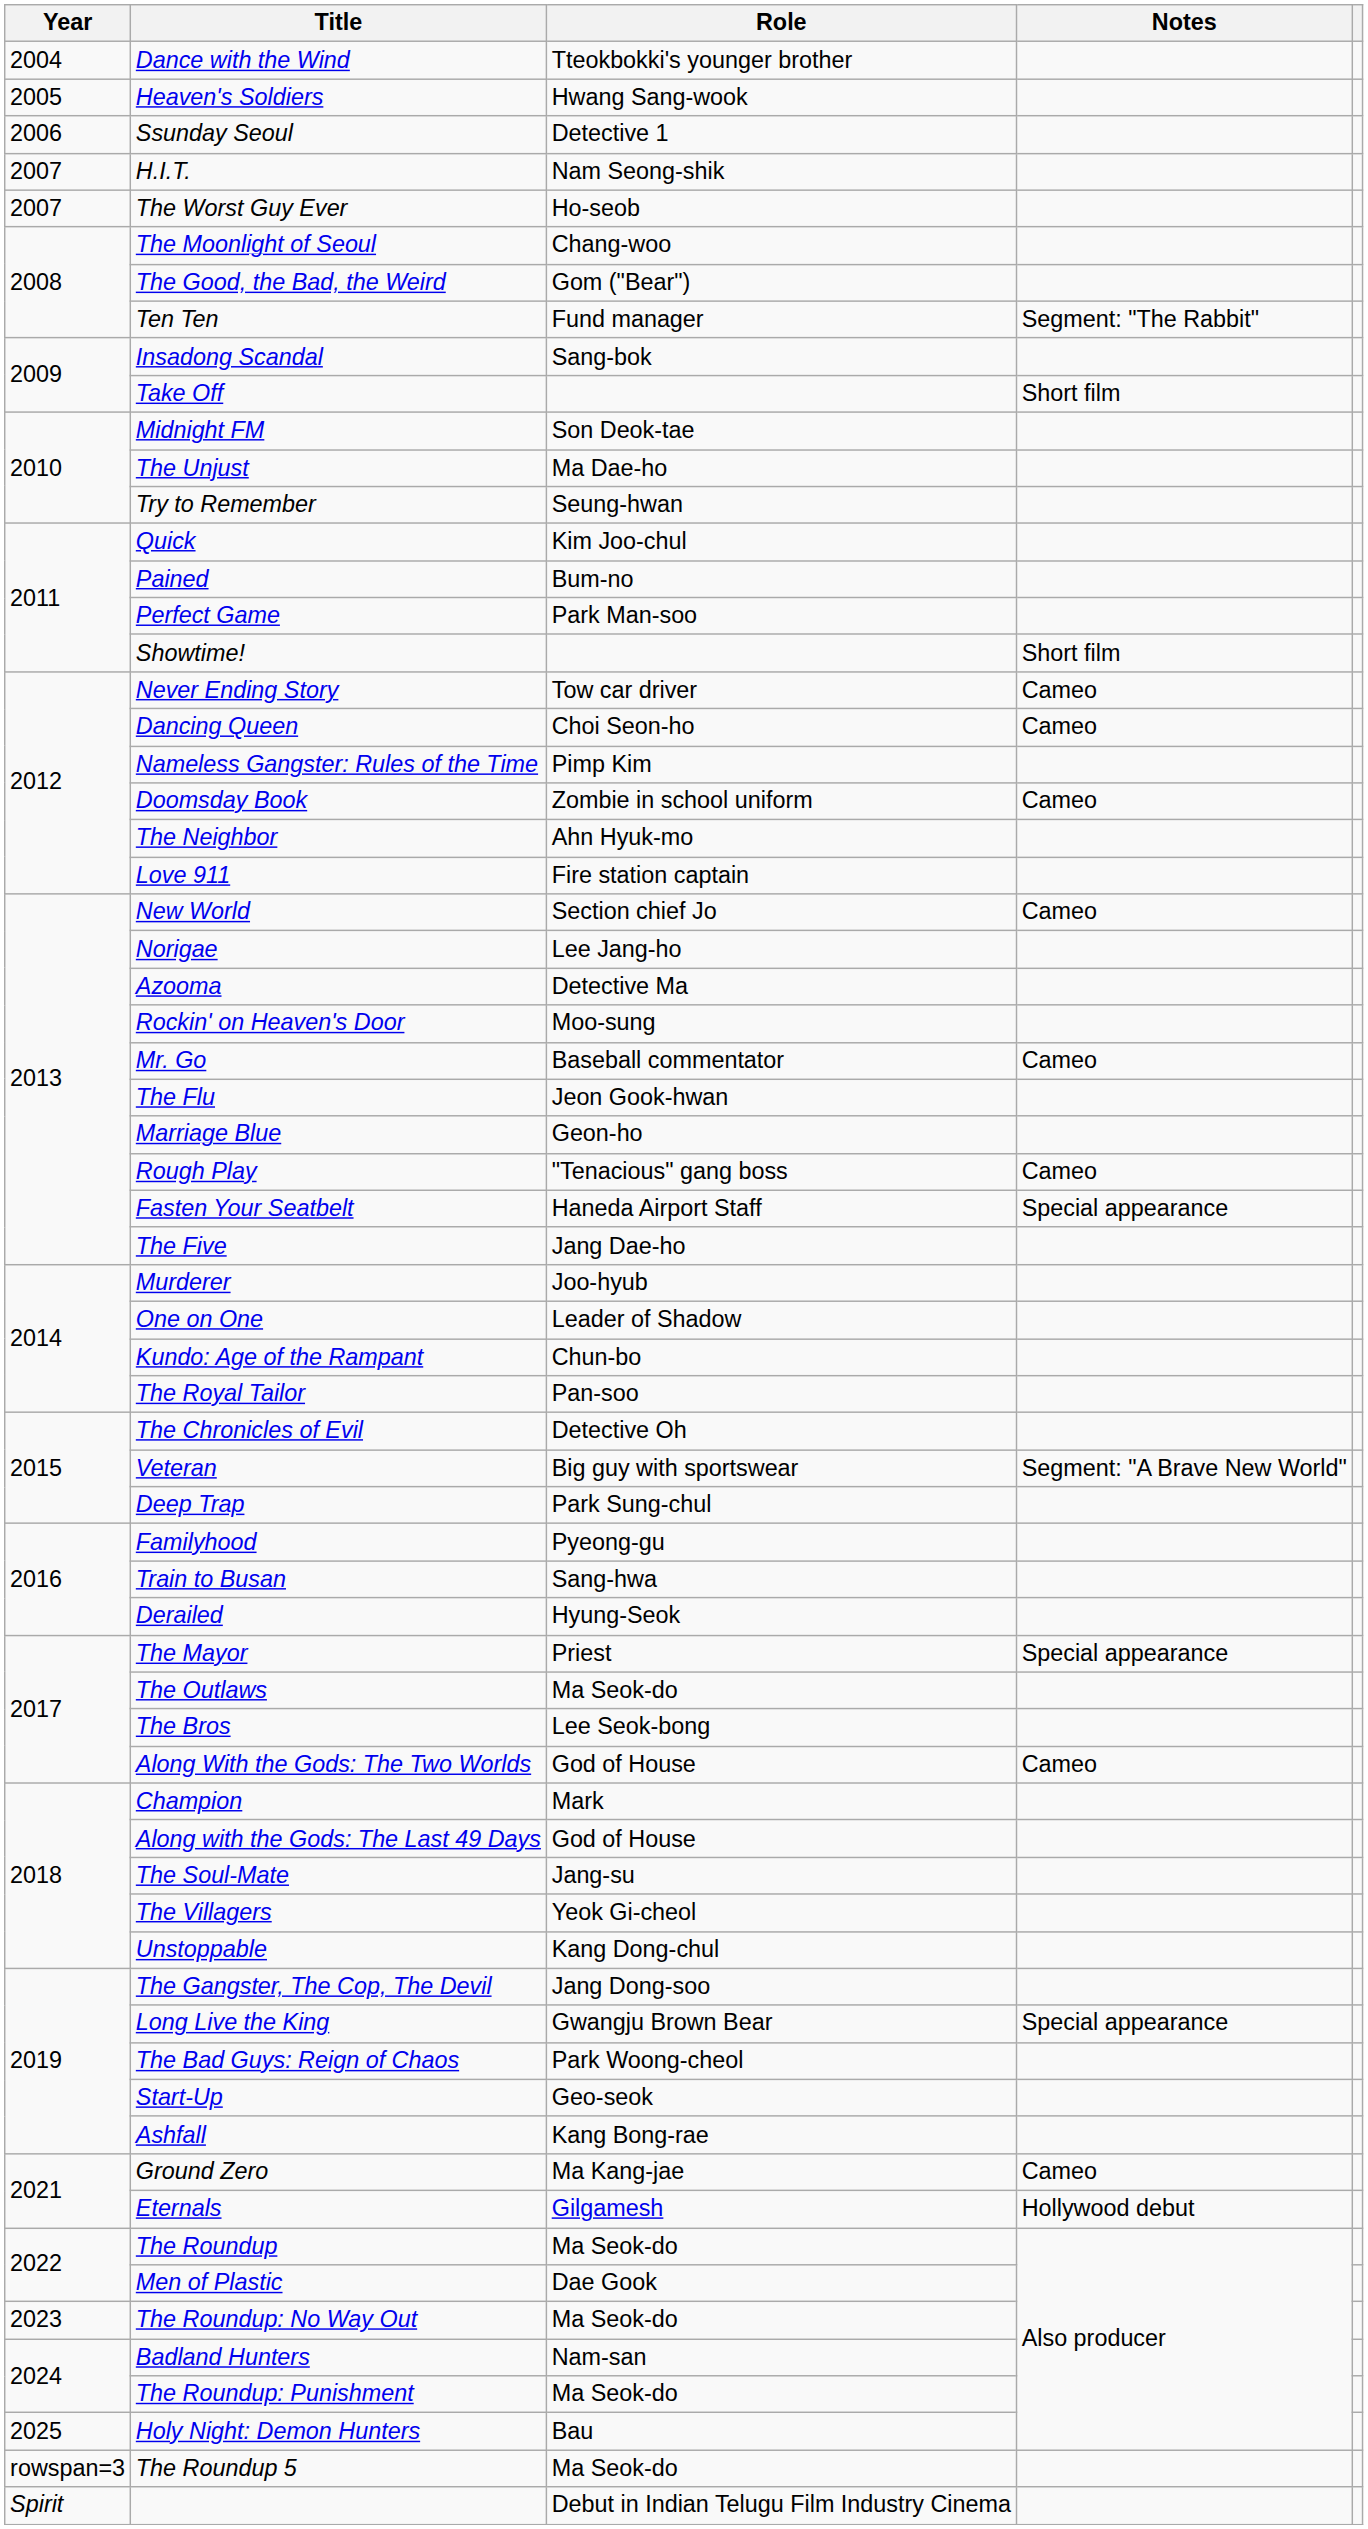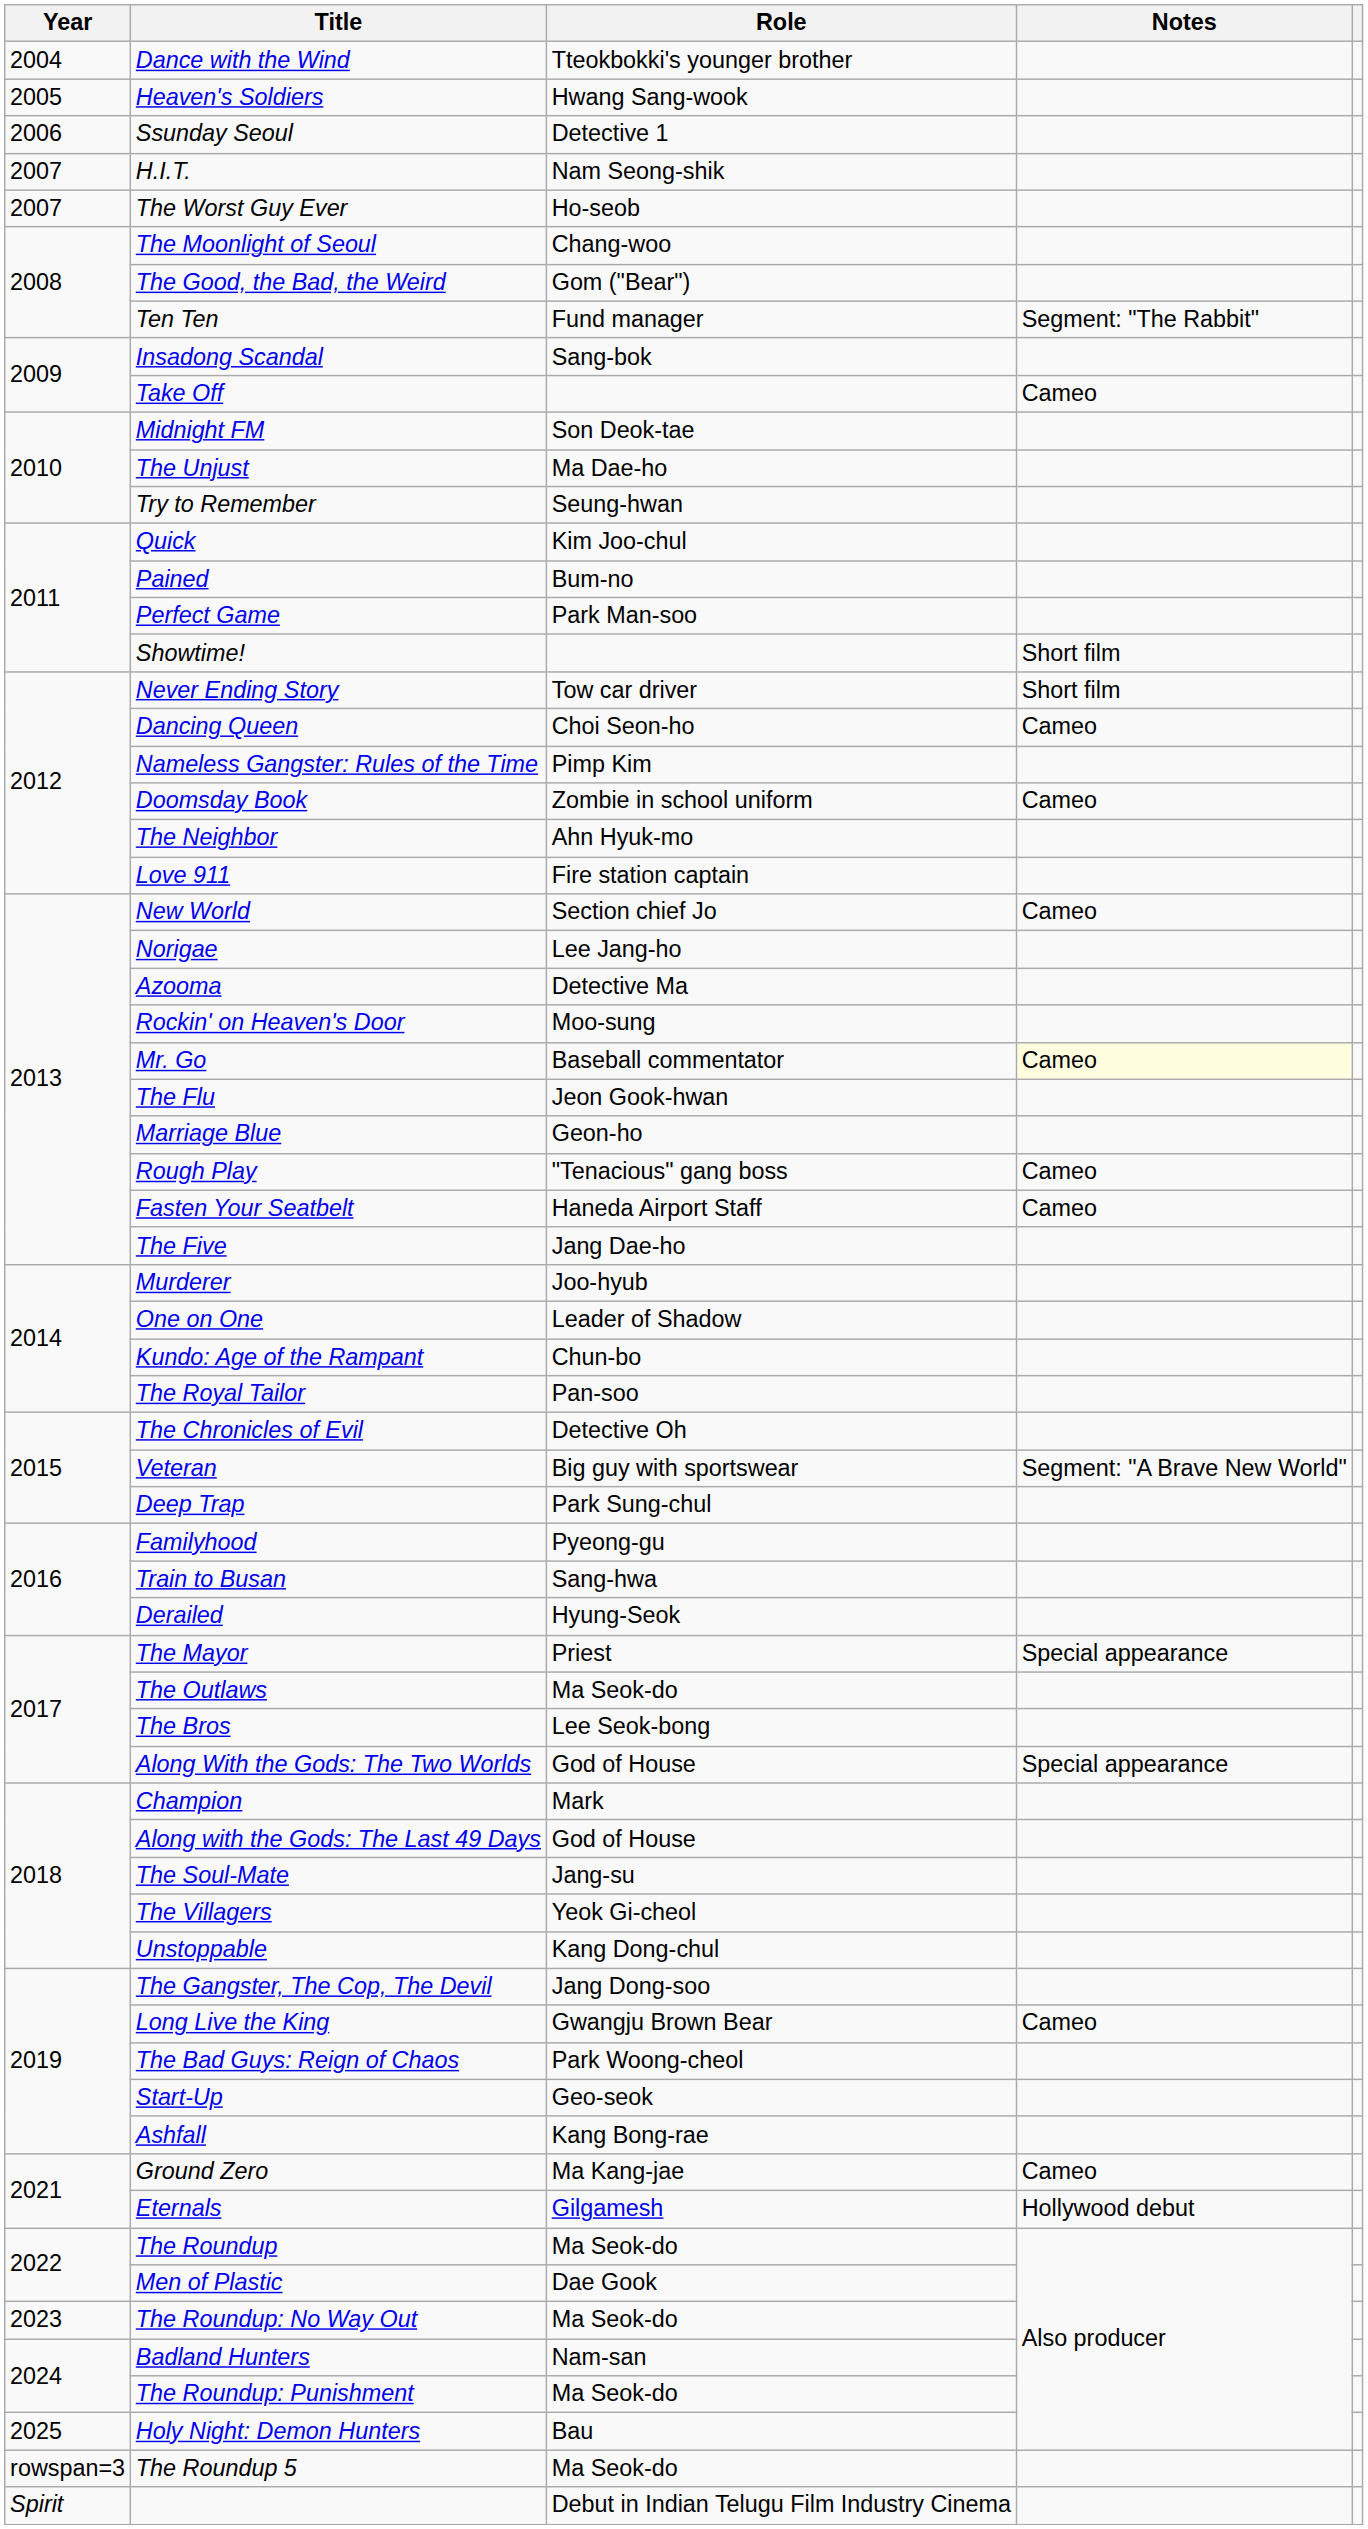(1071, 393) Short film -> (1059, 393) Cameo
(1059, 689) Cameo -> (1071, 689) Short film
(1059, 1060) no background -> (1059, 1060) lightyellow background
(1125, 1208) Special appearance -> (1059, 1208) Cameo
(1059, 1764) Cameo -> (1125, 1764) Special appearance
(1125, 2023) Special appearance -> (1059, 2023) Cameo
